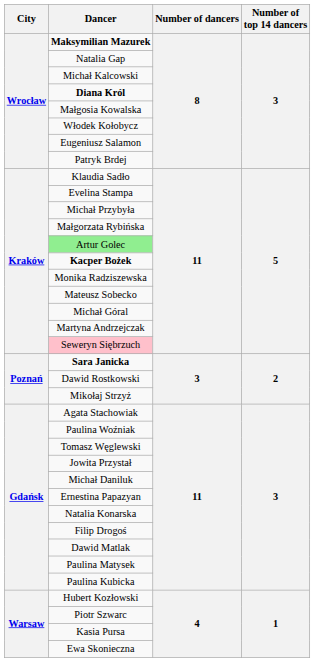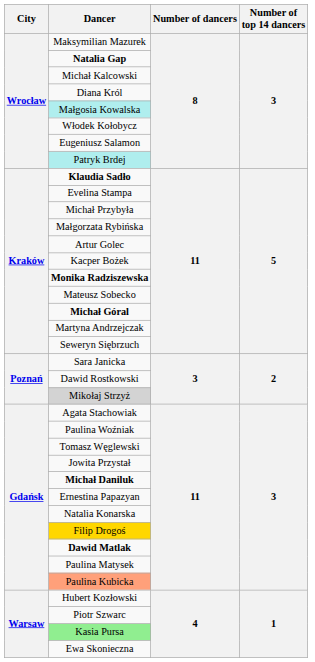(101, 42) bold -> (100, 42) normal
(101, 59) normal -> (100, 59) bold
(101, 92) bold -> (100, 92) normal
(101, 109) no background -> (100, 109) paleturquoise background
(101, 160) no background -> (100, 160) paleturquoise background
(101, 177) normal -> (100, 177) bold
(101, 244) lightgreen background -> (100, 244) no background
(101, 261) bold -> (100, 261) normal
(101, 278) normal -> (100, 278) bold
(101, 312) normal -> (100, 312) bold
(101, 345) pink background -> (100, 345) no background
(101, 362) bold -> (100, 362) normal
(101, 396) no background -> (100, 396) lightgrey background
(101, 480) normal -> (100, 480) bold
(101, 531) no background -> (100, 531) gold background
(101, 548) normal -> (100, 548) bold
(101, 581) no background -> (100, 581) lightsalmon background
(101, 632) no background -> (100, 632) lightgreen background
